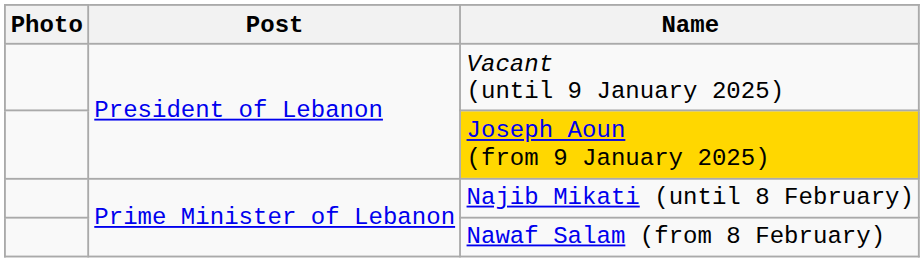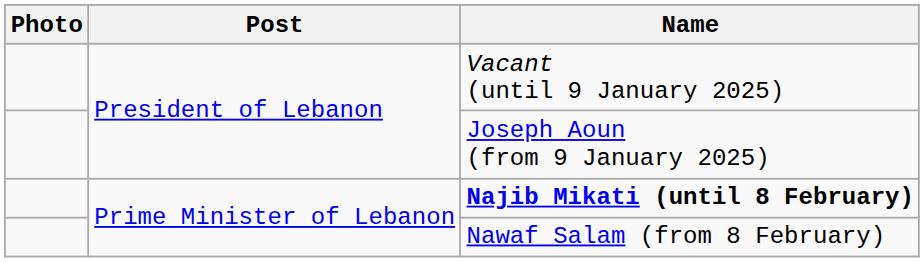(618, 145) gold background -> (618, 145) no background
(690, 198) normal -> (690, 198) bold
